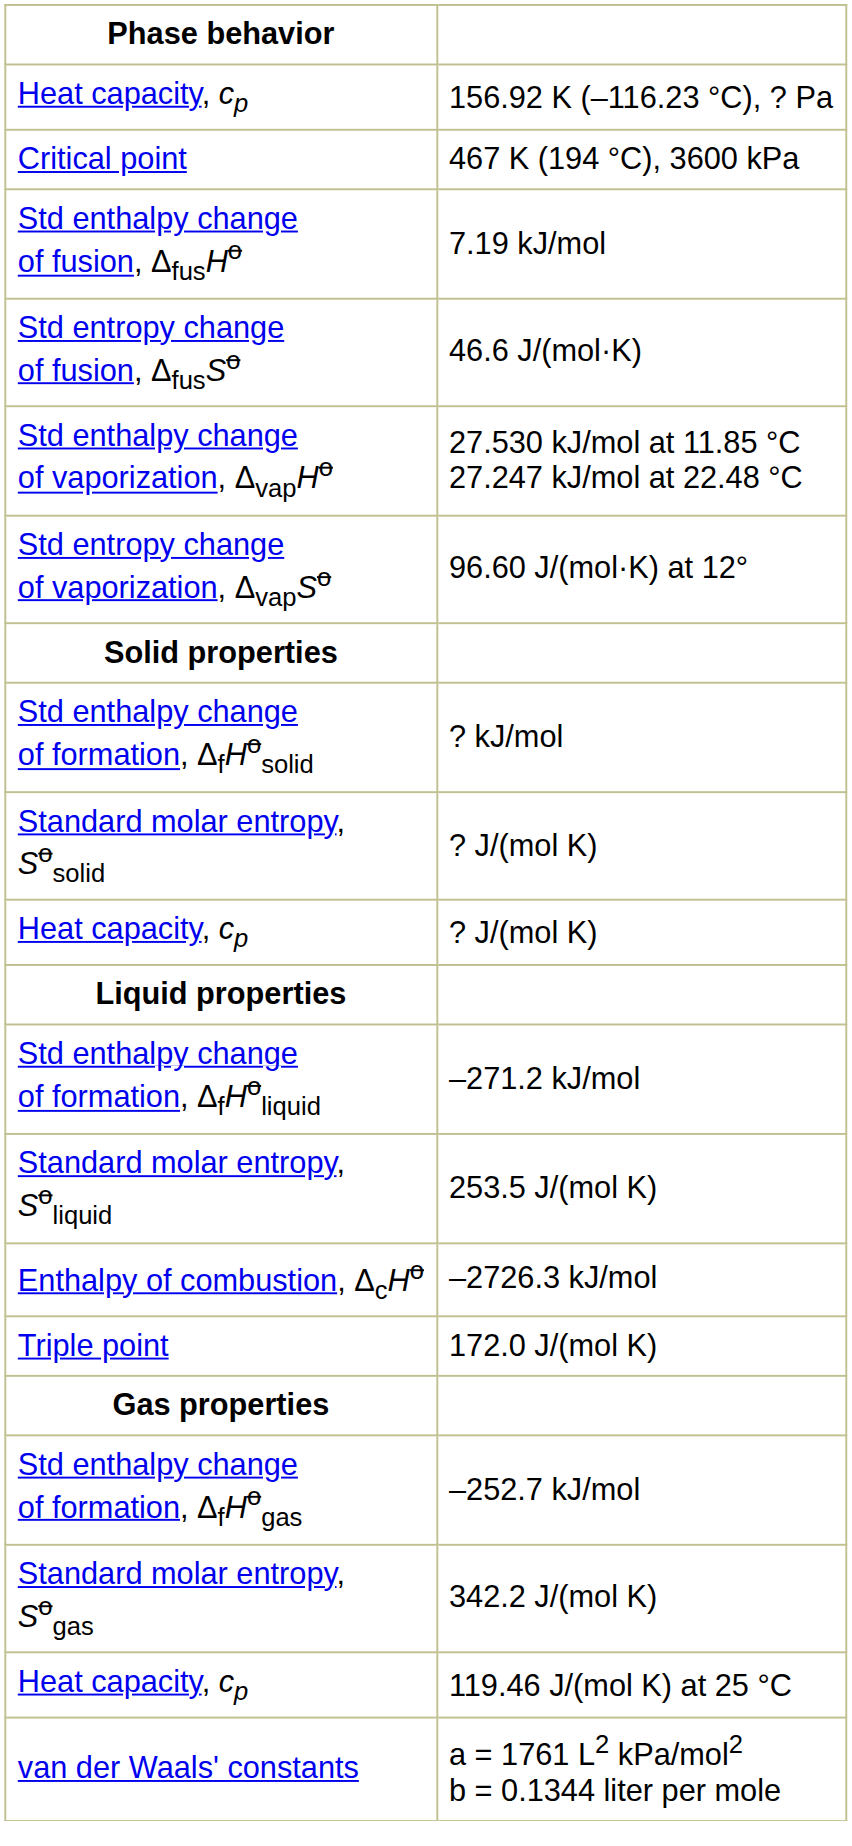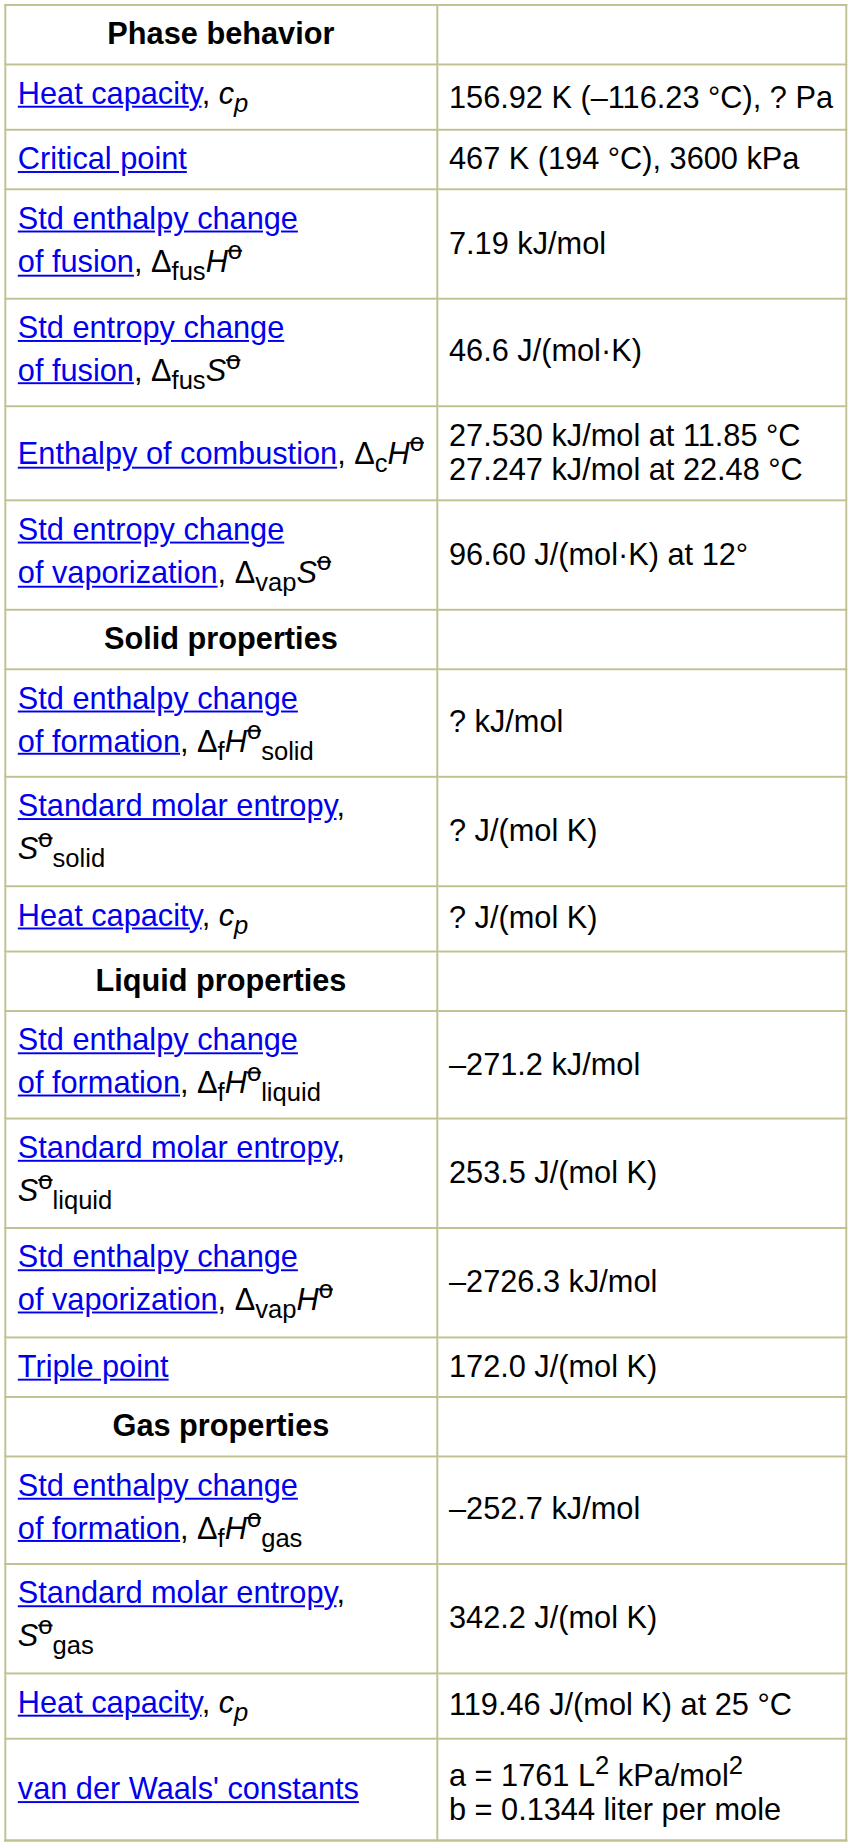(175, 461) Std enthalpy change of vaporization, ΔvapHo -> (221, 454) Enthalpy of combustion, ΔcHo
(221, 1279) Enthalpy of combustion, ΔcHo -> (175, 1282) Std enthalpy change of vaporization, ΔvapHo
